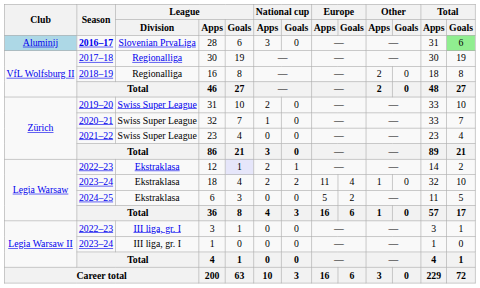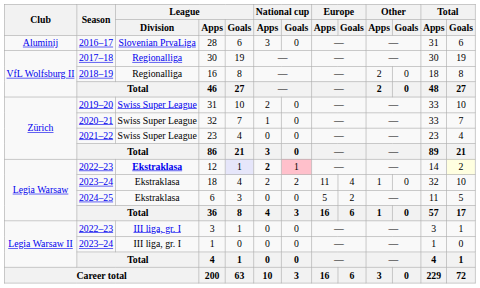(40, 43) lightblue background -> (40, 43) no background
(96, 43) bold -> (96, 43) normal
(461, 43) lightgreen background -> (461, 43) no background
(157, 167) normal -> (157, 167) bold
(267, 167) normal -> (267, 167) bold
(296, 167) no background -> (296, 167) pink background
(461, 167) no background -> (461, 167) lightyellow background
